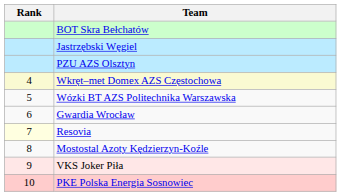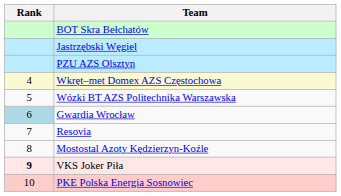(29, 115) no background -> (29, 115) lightblue background
(29, 132) lightyellow background -> (29, 132) no background
(29, 166) normal -> (29, 166) bold
